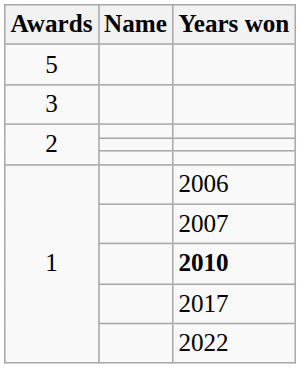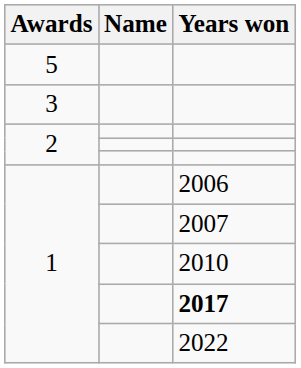(204, 263) bold -> (204, 263) normal
(204, 303) normal -> (204, 303) bold
